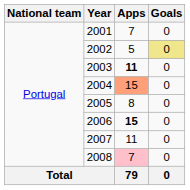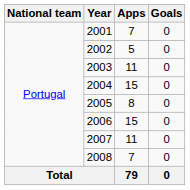(167, 49) khaki background -> (167, 49) no background
(131, 67) bold -> (131, 67) normal
(131, 85) lightsalmon background -> (131, 85) no background
(131, 121) bold -> (131, 121) normal
(131, 157) pink background -> (131, 157) no background
